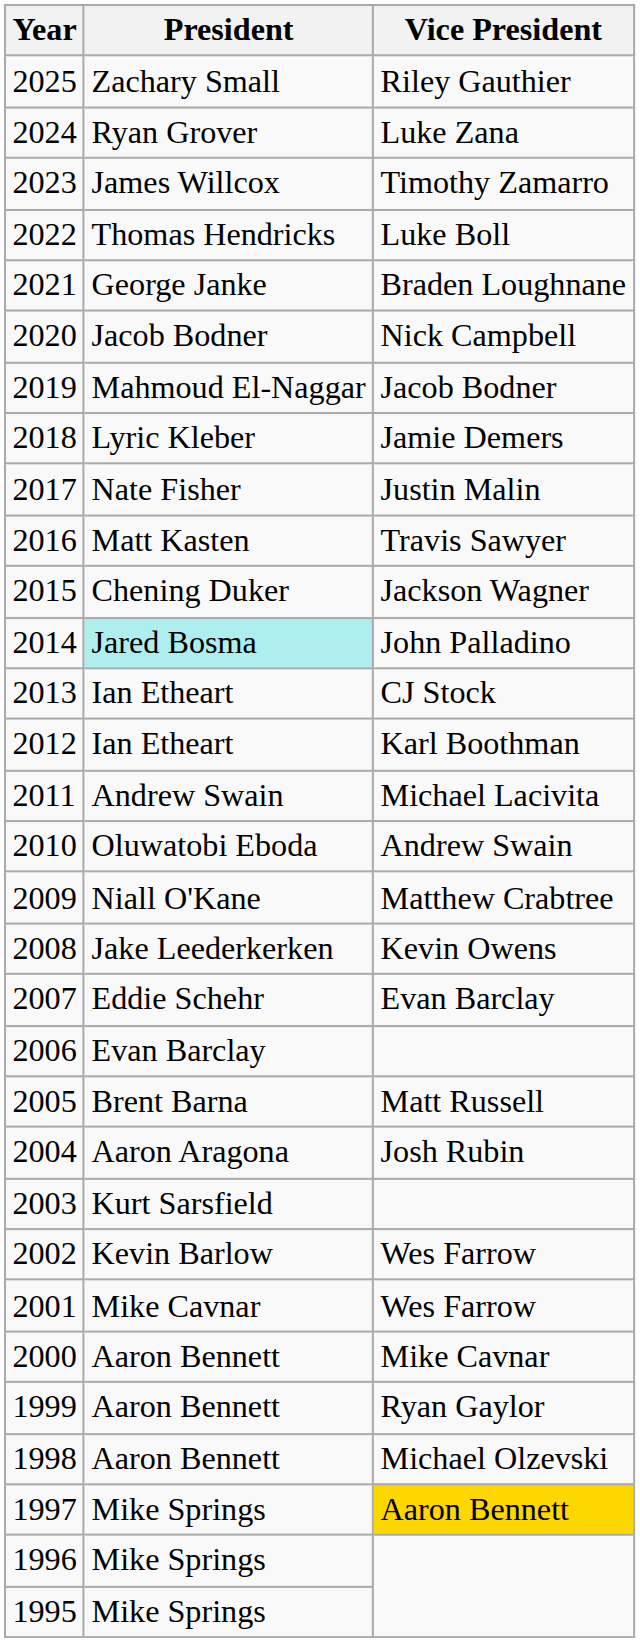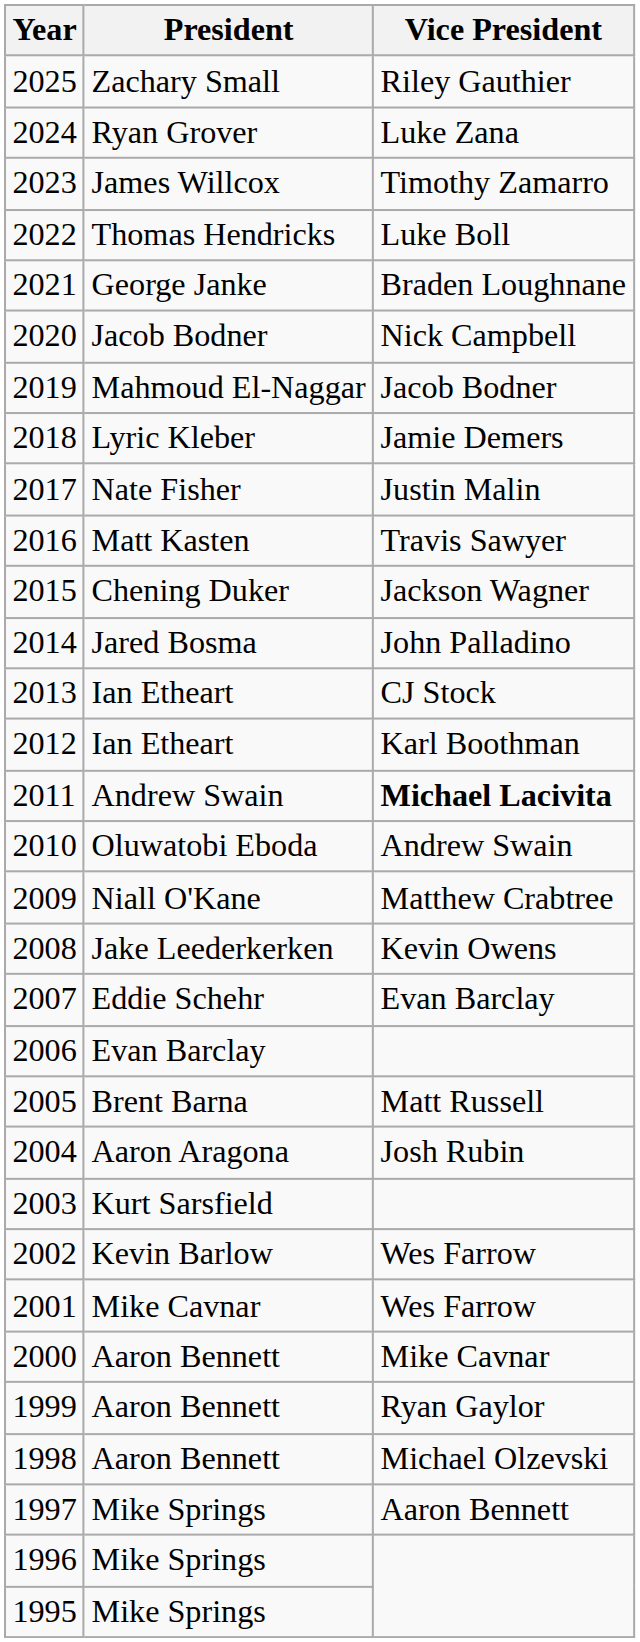(174, 642) paleturquoise background -> (174, 642) no background
(490, 795) normal -> (496, 795) bold
(475, 1509) gold background -> (475, 1509) no background
